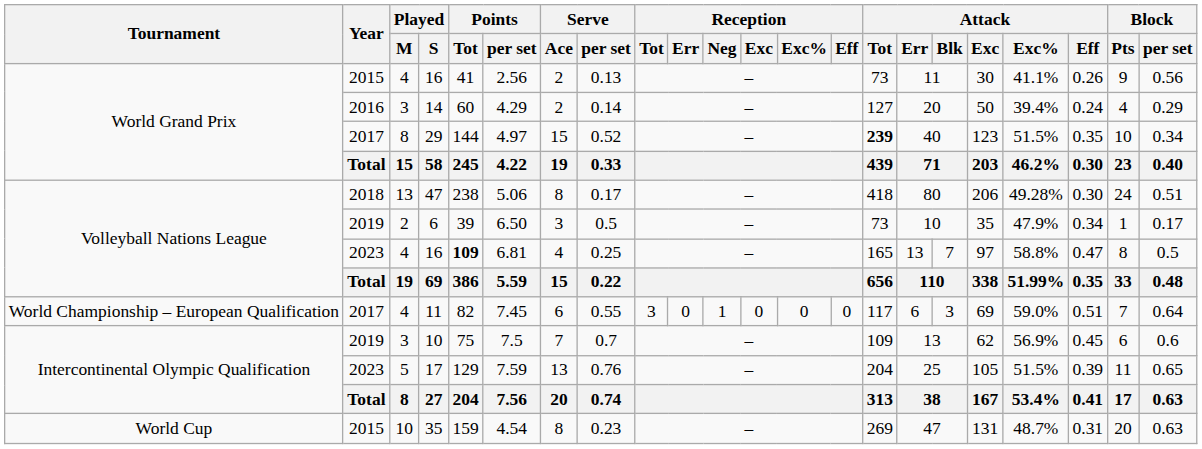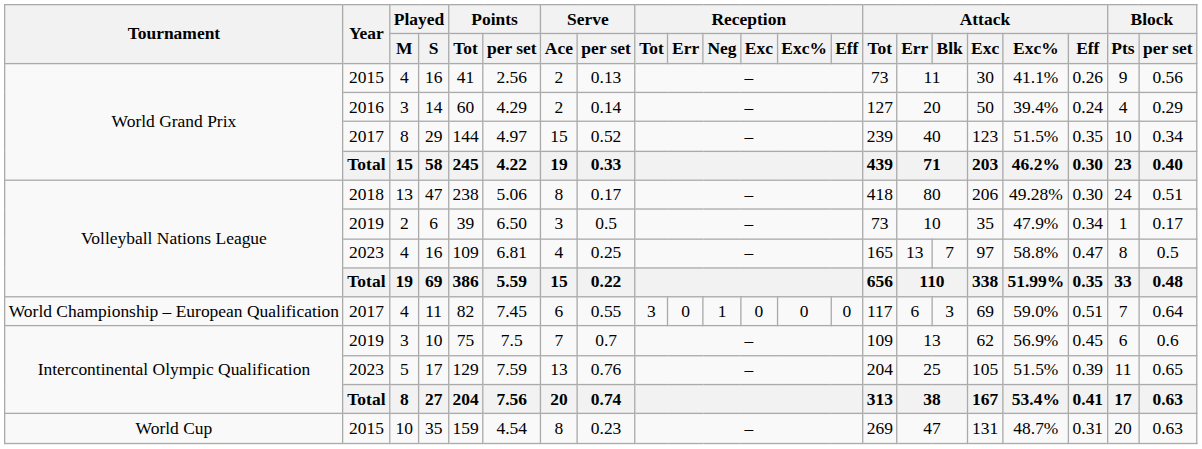(880, 136) bold -> (880, 136) normal
(466, 253) bold -> (466, 253) normal
